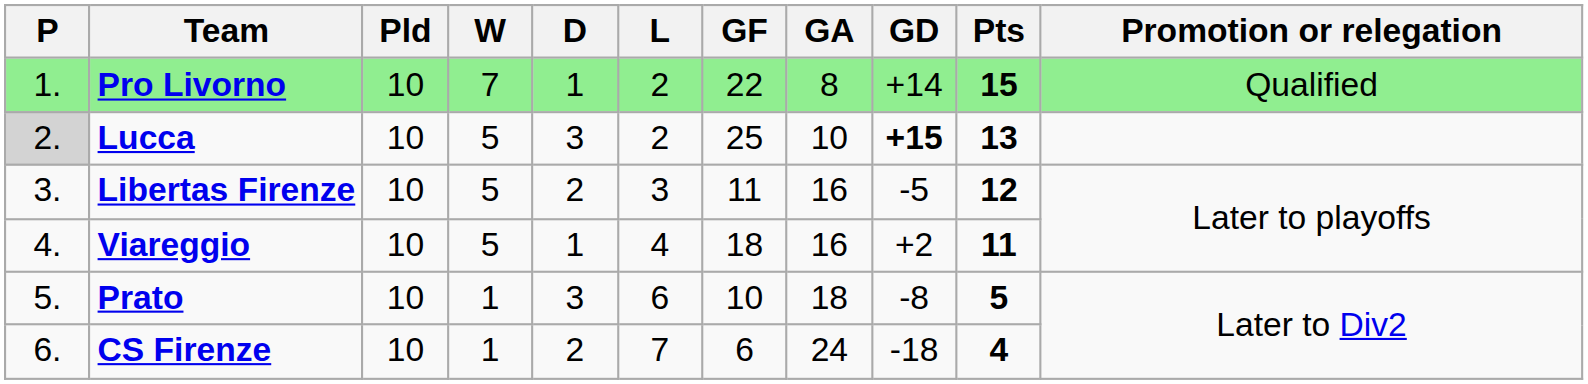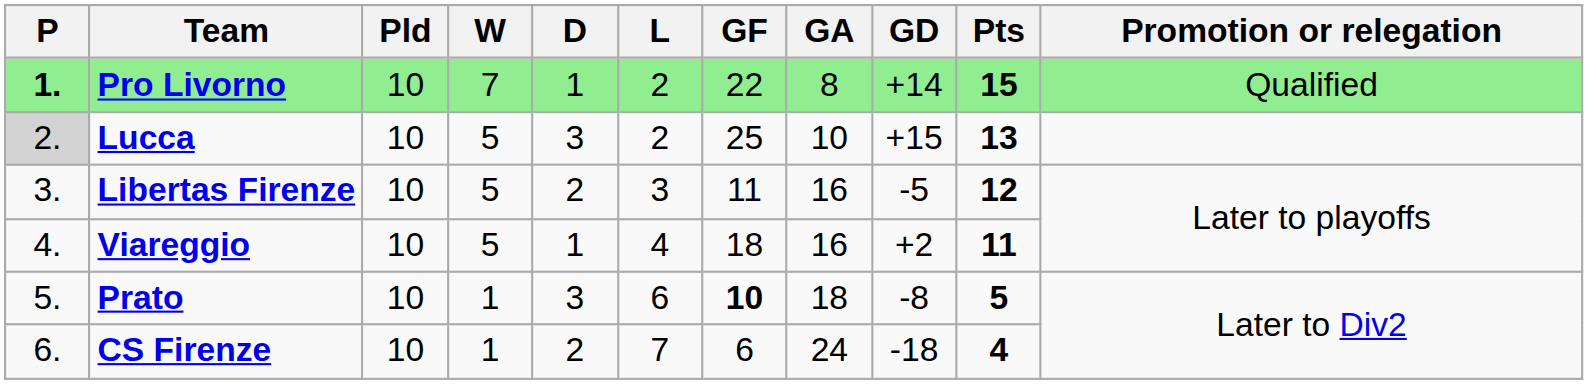(47, 84) normal -> (47, 84) bold
(914, 137) bold -> (914, 137) normal
(745, 297) normal -> (745, 297) bold
